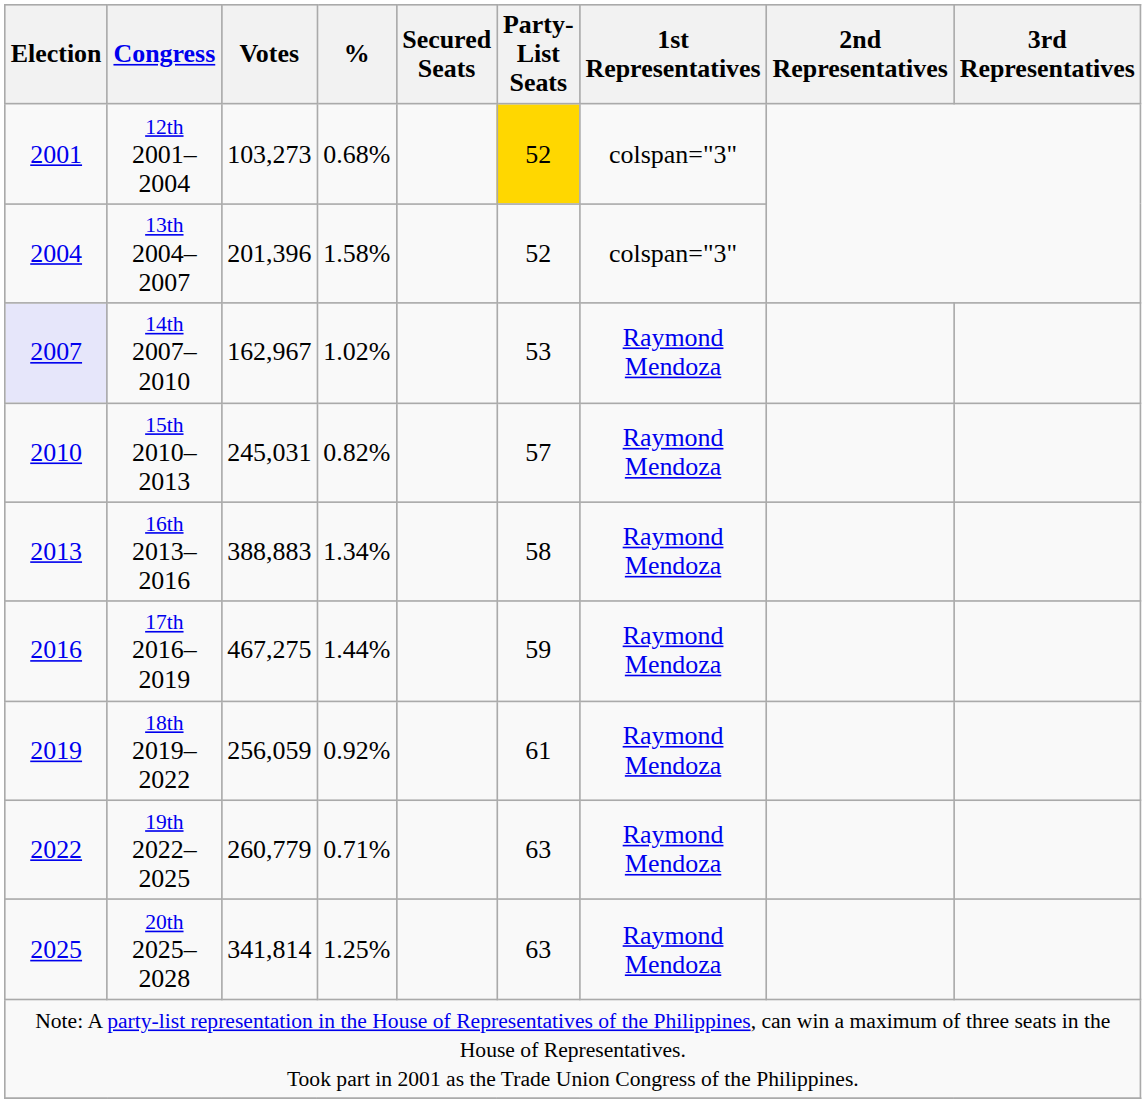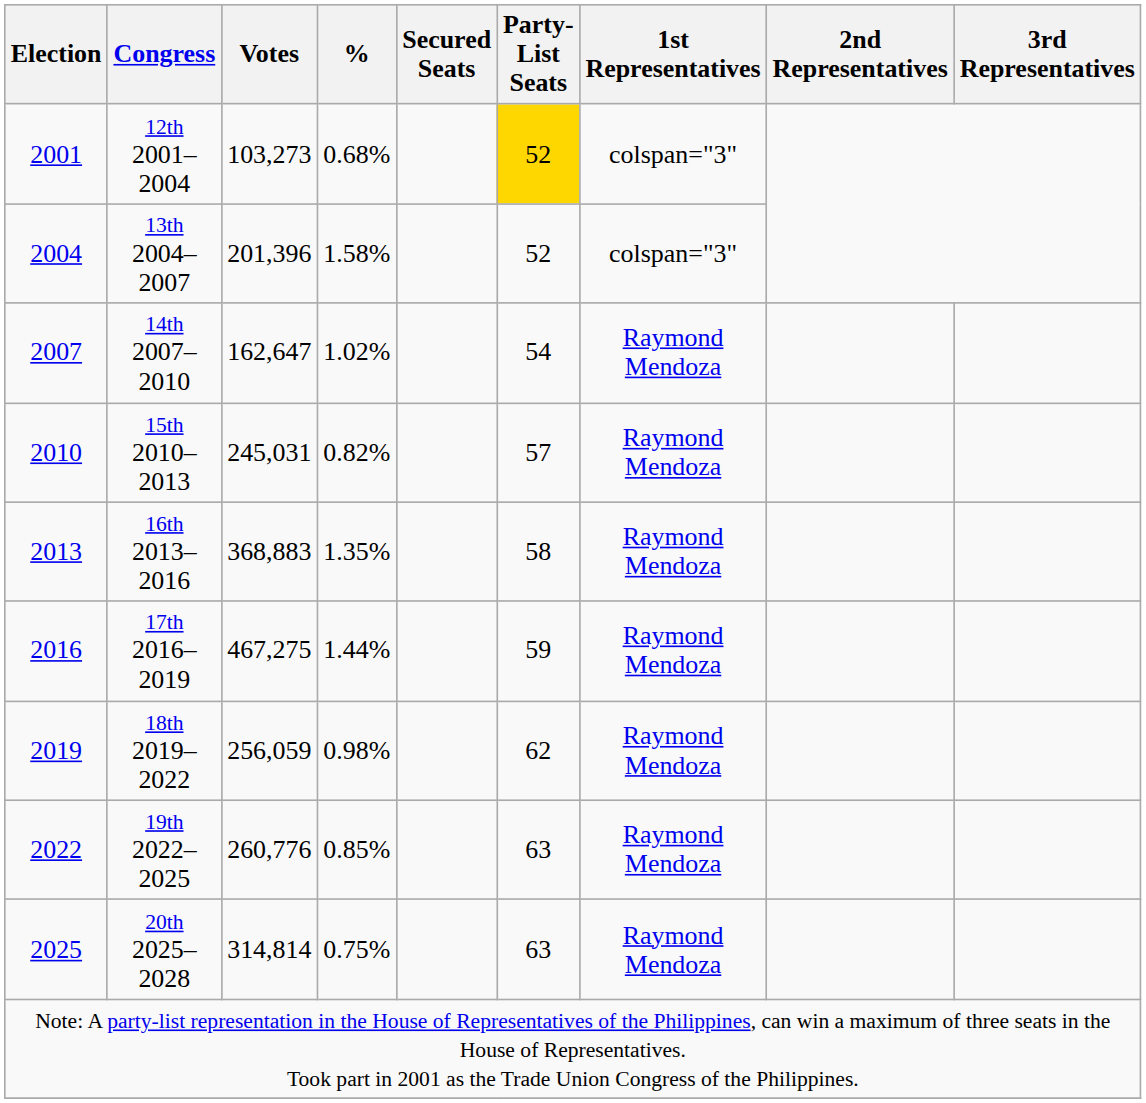(56, 352) lavender background -> (56, 352) no background
(269, 352) 162,967 -> (269, 352) 162,647
(538, 352) 53 -> (538, 352) 54
(269, 551) 388,883 -> (269, 551) 368,883
(357, 551) 1.34% -> (357, 551) 1.35%
(357, 750) 0.92% -> (357, 750) 0.98%
(538, 750) 61 -> (538, 750) 62
(269, 849) 260,779 -> (269, 849) 260,776
(357, 849) 0.71% -> (357, 849) 0.85%
(269, 949) 341,814 -> (269, 949) 314,814
(357, 949) 1.25% -> (357, 949) 0.75%
